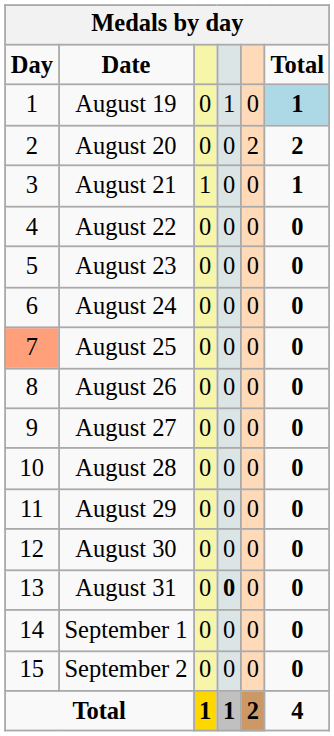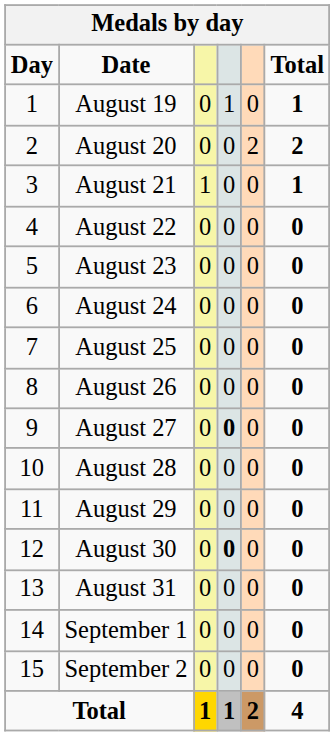(297, 104) lightblue background -> (297, 104) no background
(32, 347) lightsalmon background -> (32, 347) no background
(229, 428) normal -> (229, 428) bold
(229, 549) normal -> (229, 549) bold
(229, 589) bold -> (229, 589) normal
